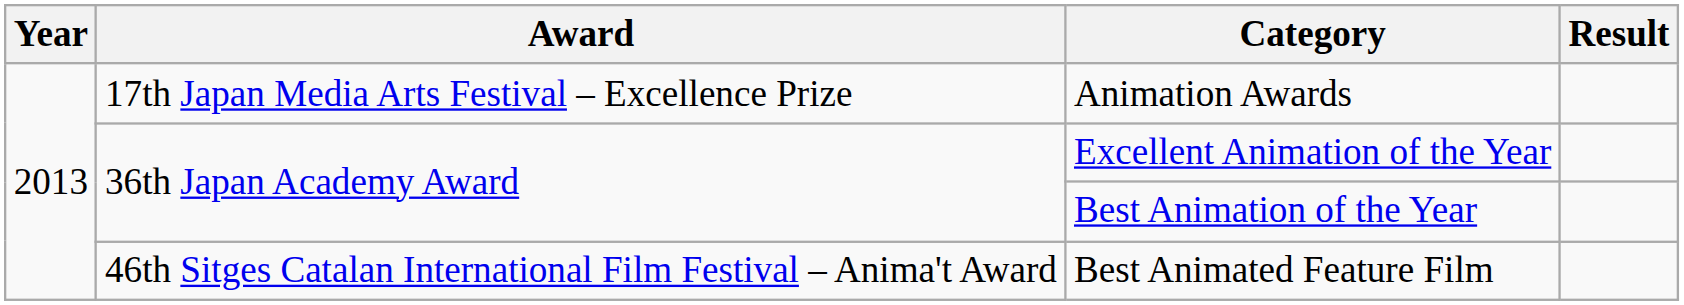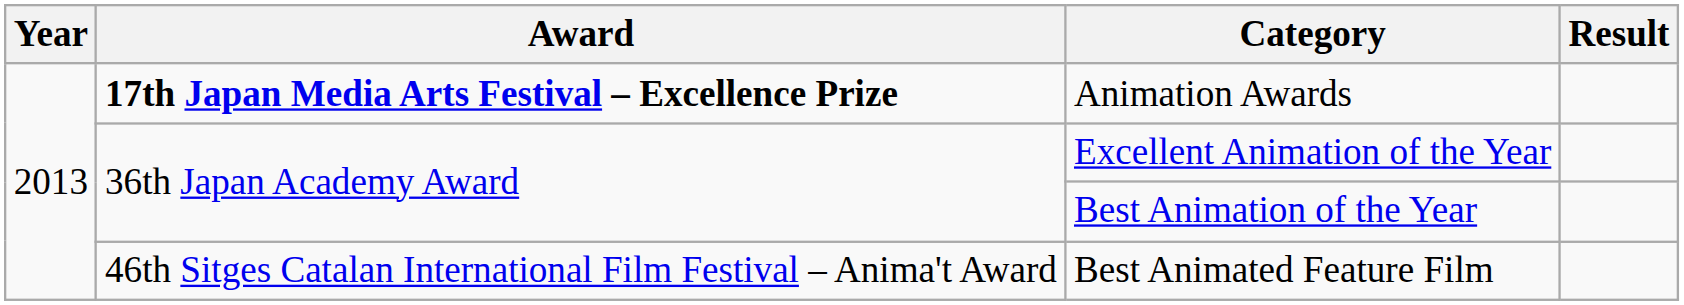(479, 92) normal -> (501, 92) bold
